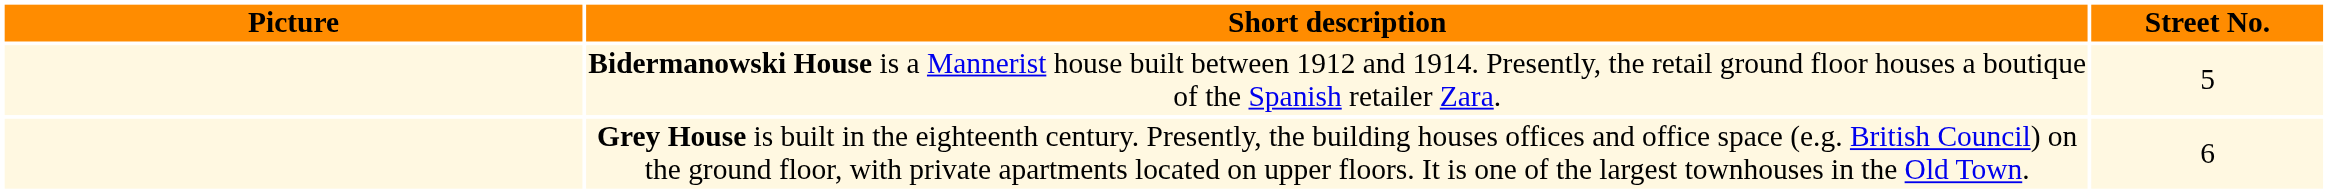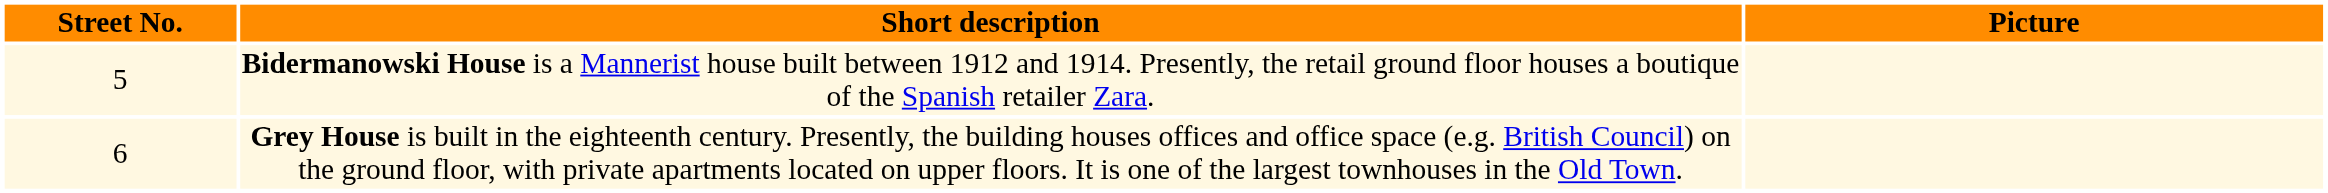columns swapped: (2208, 22) <-> (294, 22)
